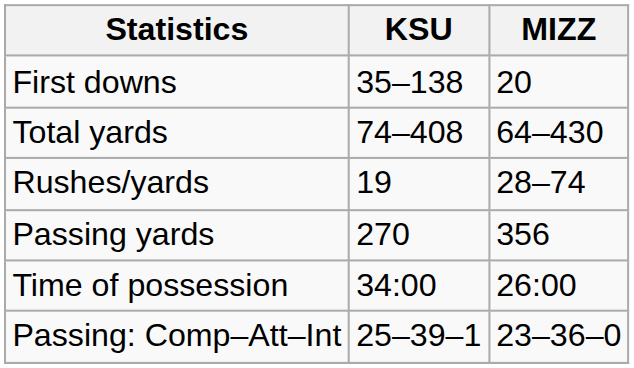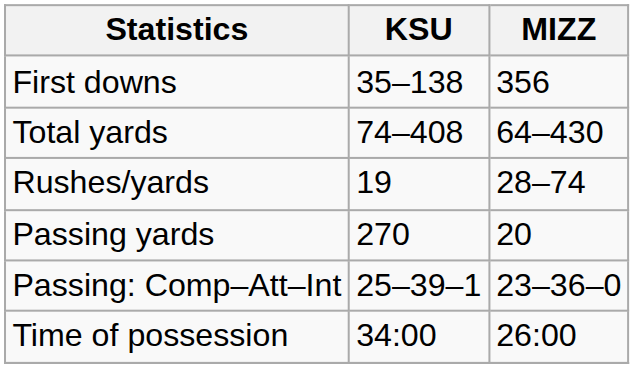(514, 81) 20 -> (523, 81) 356
(523, 234) 356 -> (514, 234) 20
rows swapped: (177, 336) <-> (150, 285)
